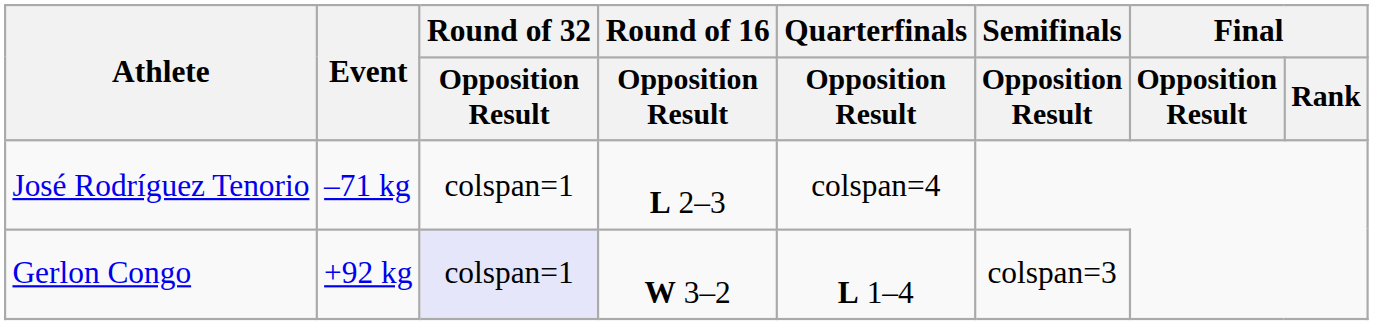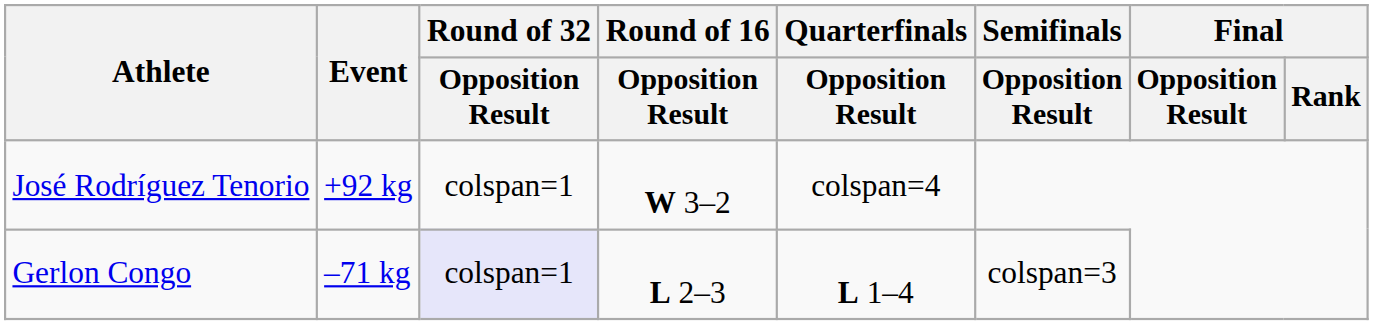(367, 184) –71 kg -> (368, 184) +92 kg
(688, 203) L 2–3 -> (688, 203) W 3–2
(368, 273) +92 kg -> (367, 273) –71 kg
(688, 292) W 3–2 -> (688, 292) L 2–3
